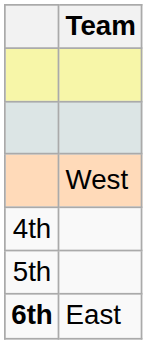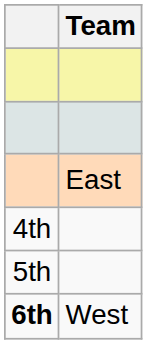(97, 179) West -> (93, 179) East
(93, 315) East -> (97, 315) West
